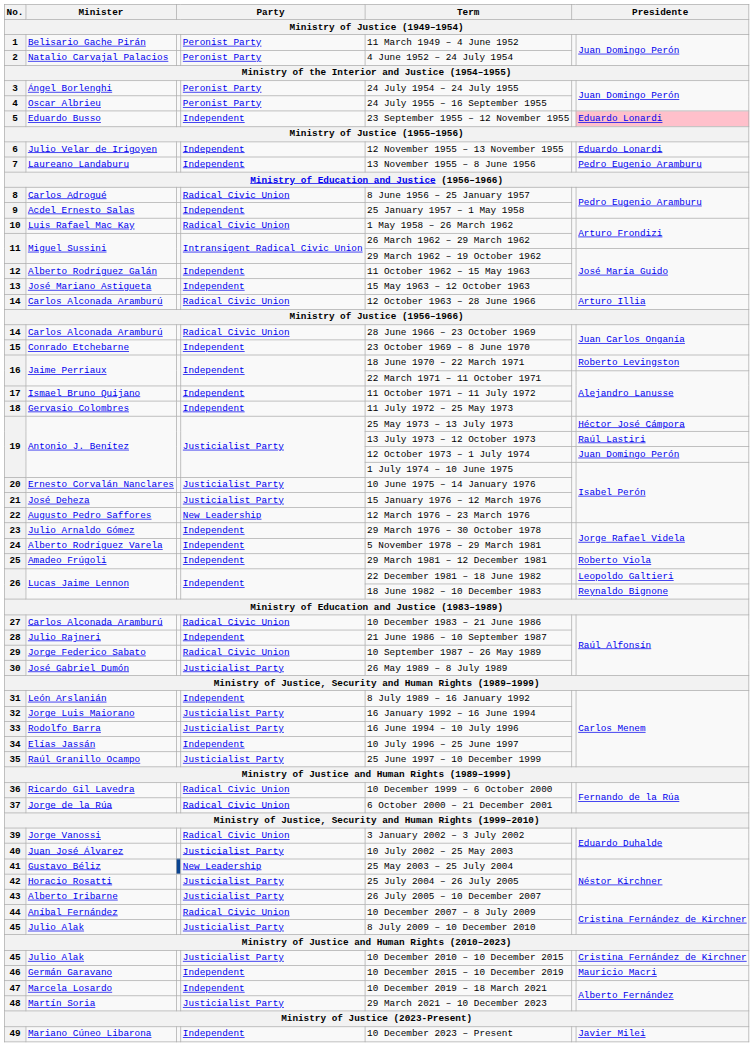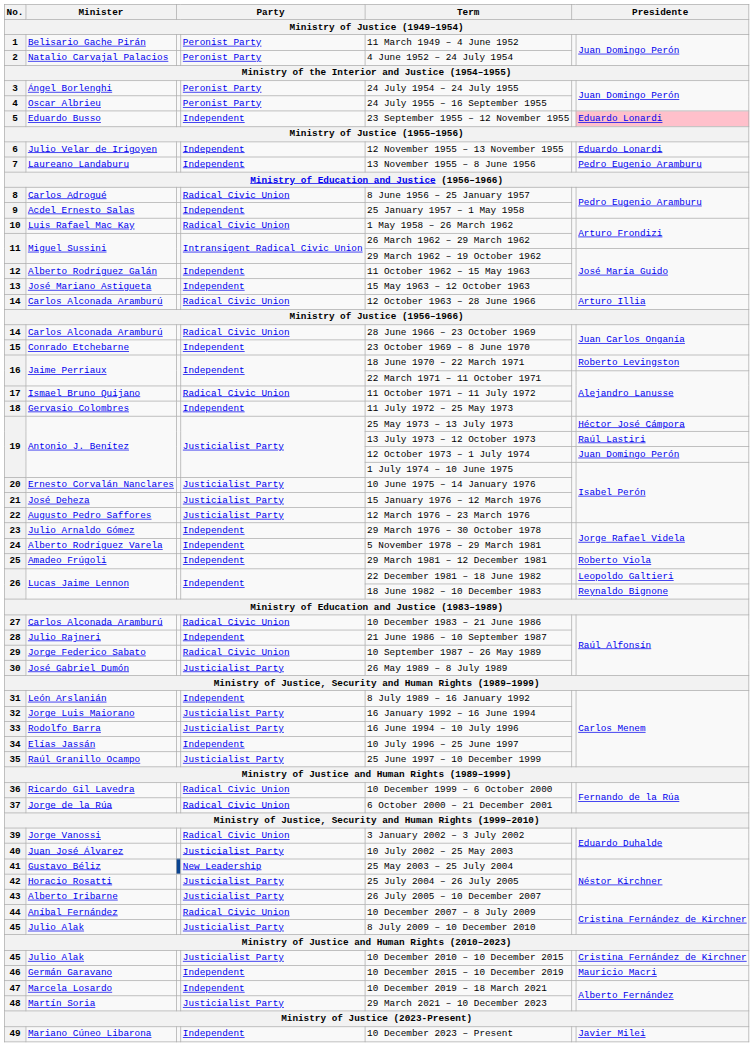(214, 393) Independent -> (236, 393) Radical Civic Union
(222, 515) New Leadership -> (233, 515) Justicialist Party
